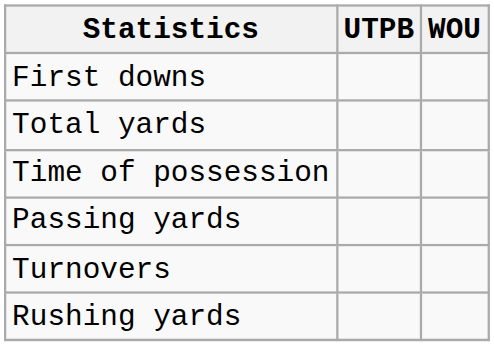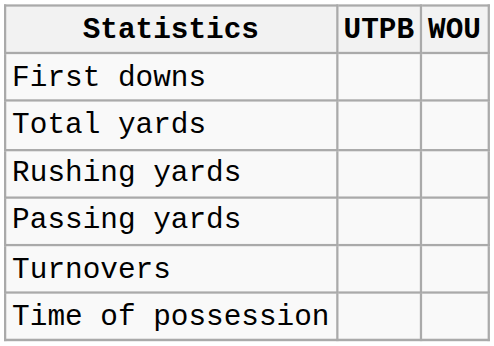rows swapped: (127, 317) <-> (171, 173)
